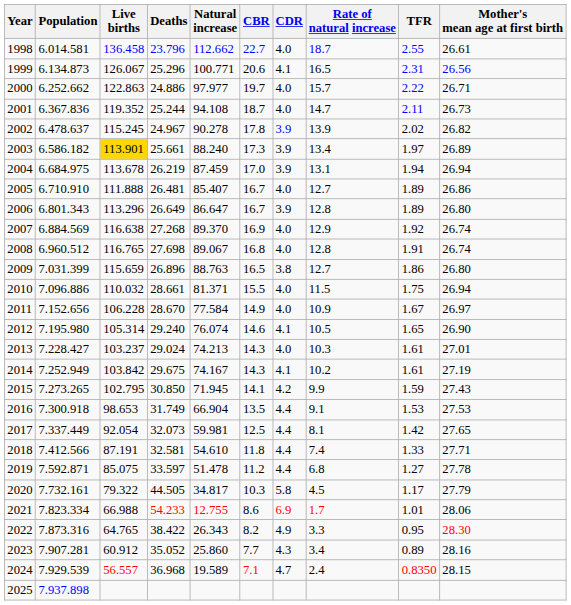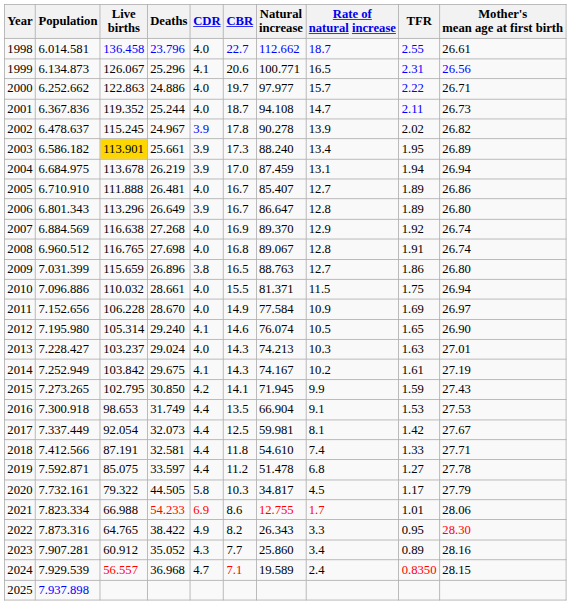columns swapped: (215, 21) <-> (289, 21)
(413, 149) 1.97 -> (413, 149) 1.95
(413, 309) 1.67 -> (413, 309) 1.69
(413, 349) 1.61 -> (413, 349) 1.63
(457, 429) 27.65 -> (457, 429) 27.67
